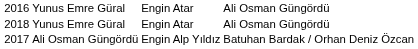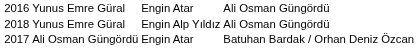(167, 24) Engin Atar -> (181, 24) Engin Alp Yıldız
(181, 39) Engin Alp Yıldız -> (167, 39) Engin Atar
